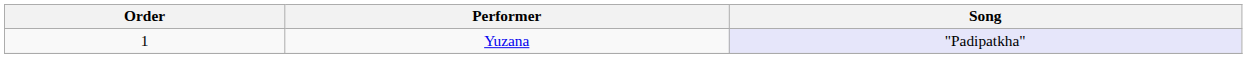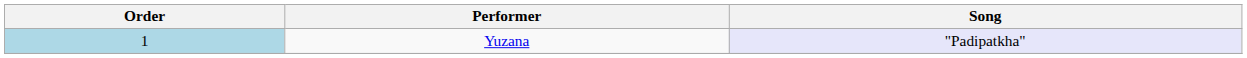(145, 41) no background -> (145, 41) lightblue background
